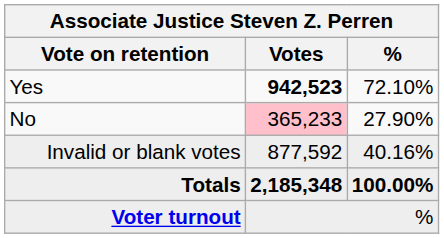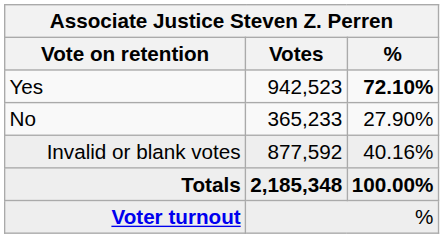(305, 87) bold -> (305, 87) normal
(398, 87) normal -> (398, 87) bold
(305, 119) pink background -> (305, 119) no background
